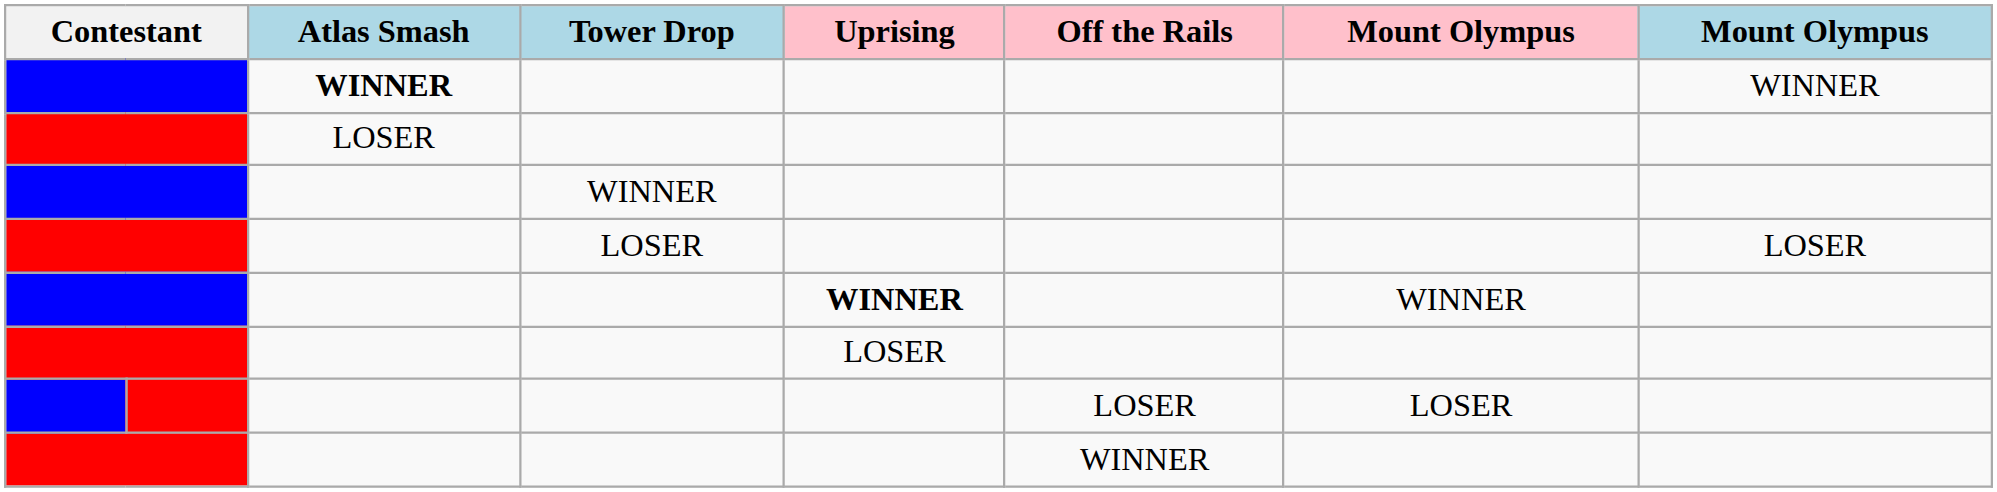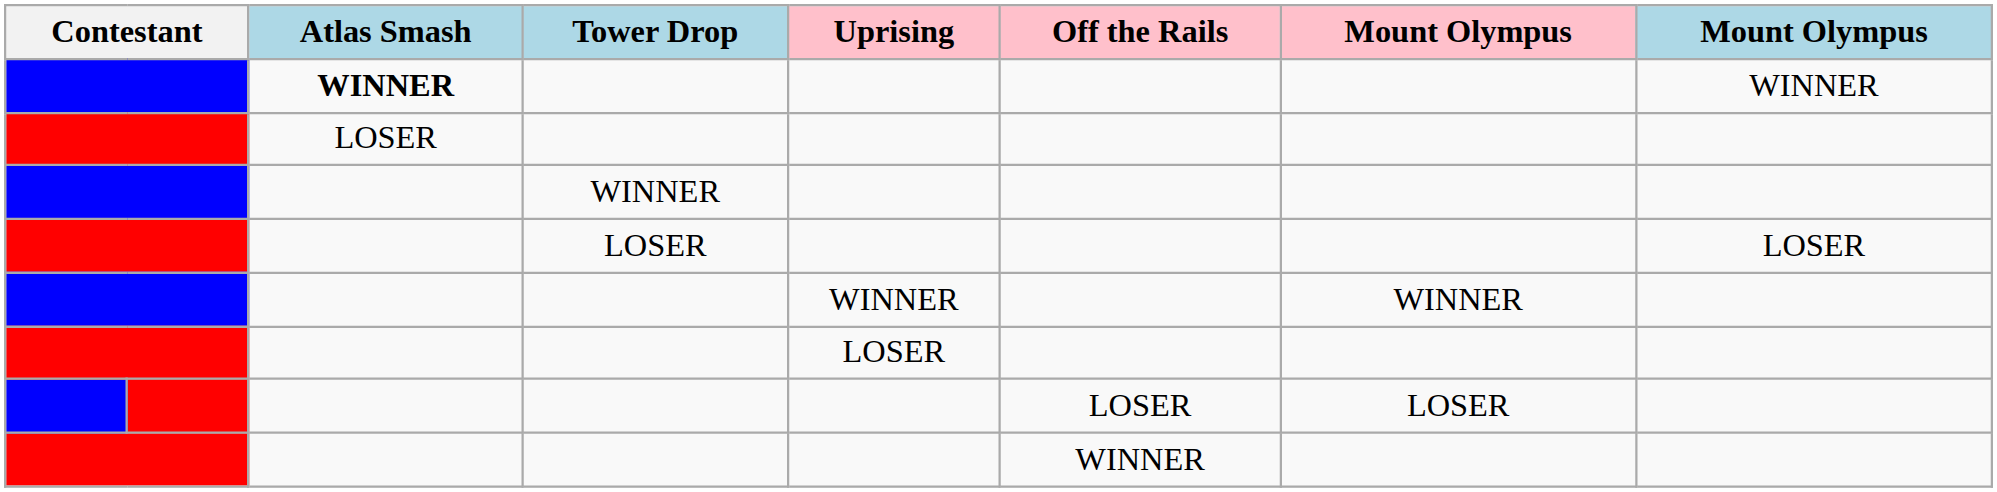(894, 298) bold -> (894, 298) normal
